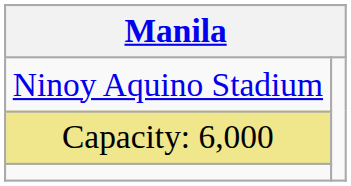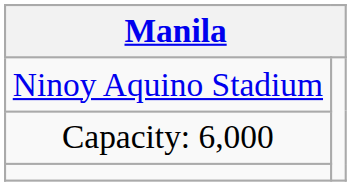(168, 137) khaki background -> (168, 137) no background
